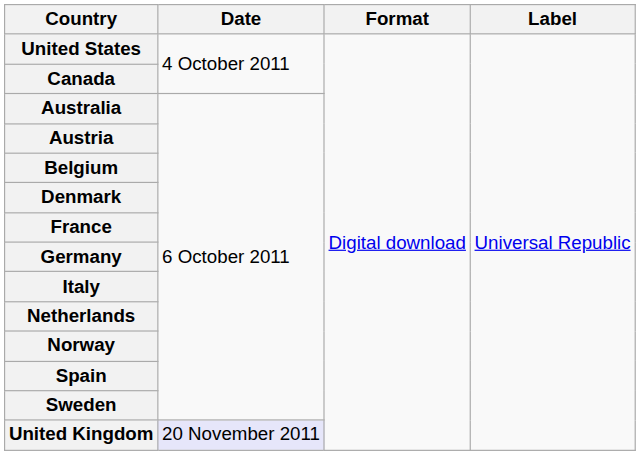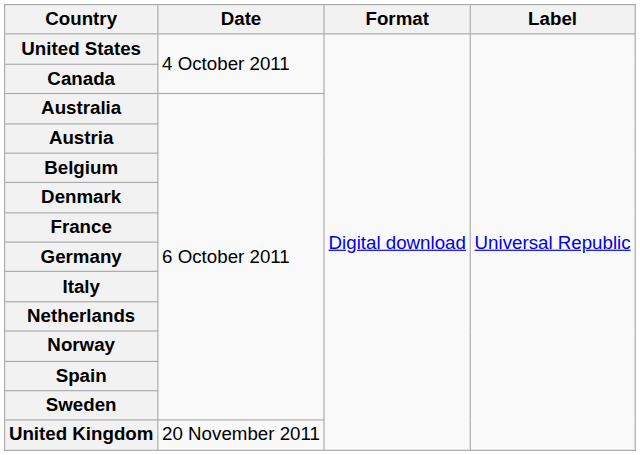(241, 434) lavender background -> (241, 434) no background
